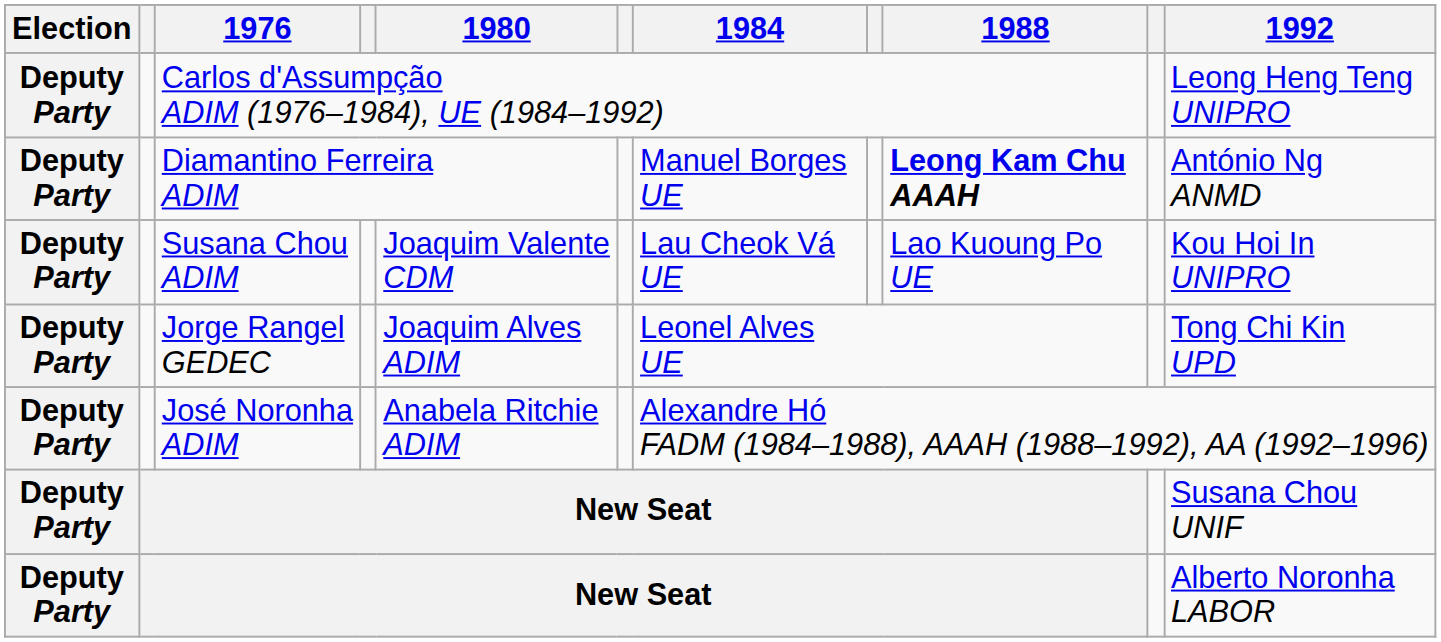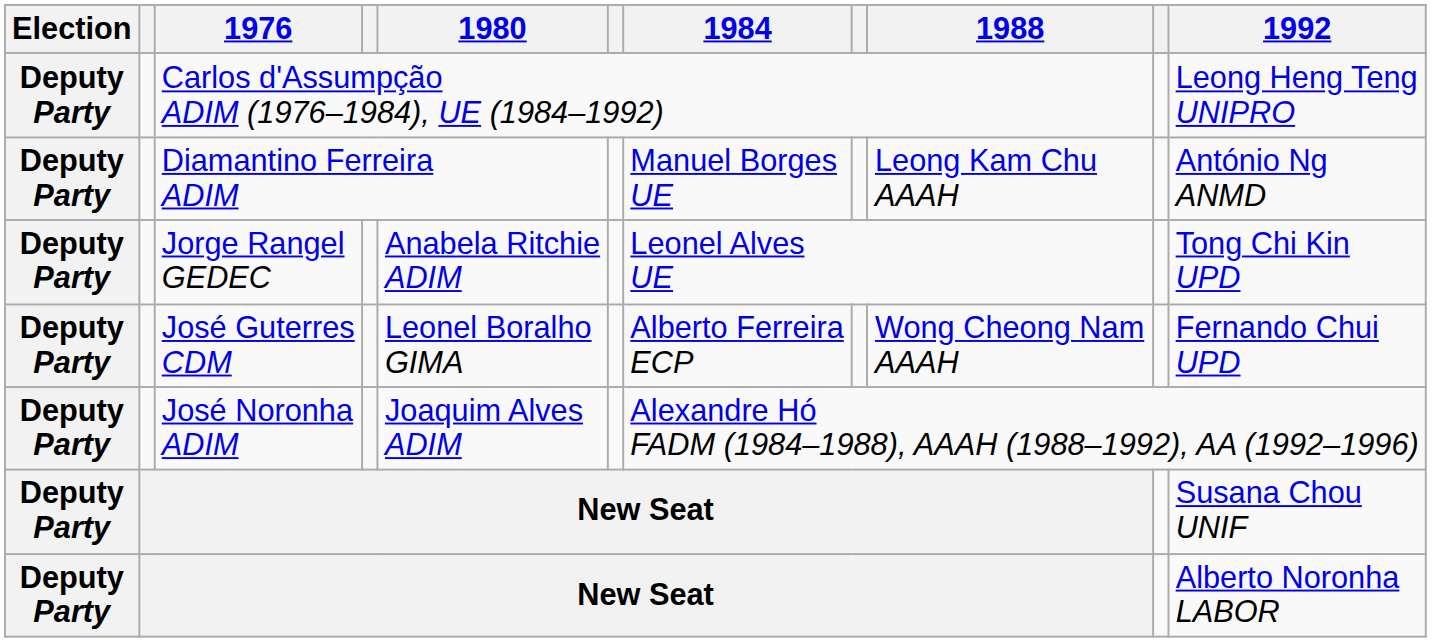(1008, 178) bold -> (986, 178) normal
- row: (255, 261)
(482, 344) Joaquim Alves ADIM -> (493, 261) Anabela Ritchie ADIM
+ row: (258, 344)
(491, 427) Anabela Ritchie ADIM -> (484, 427) Joaquim Alves ADIM
